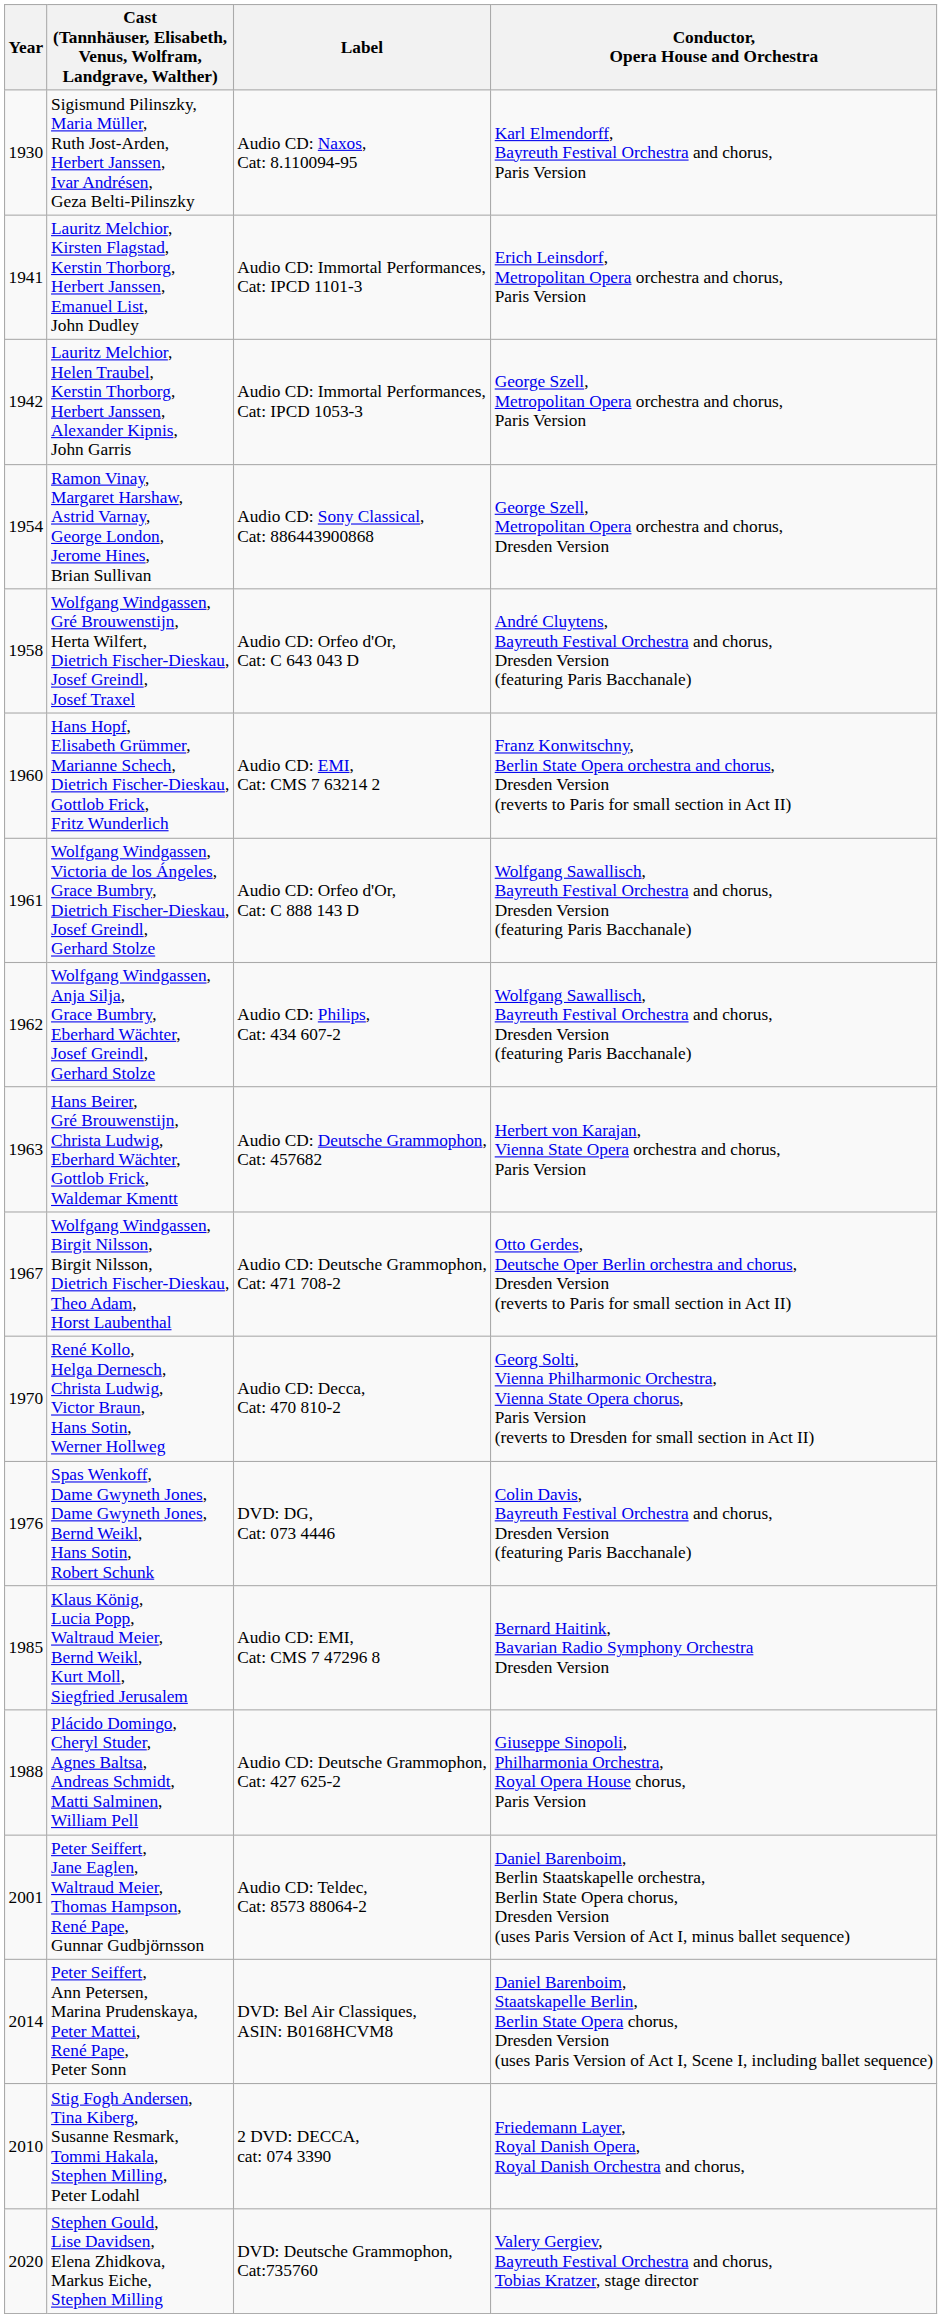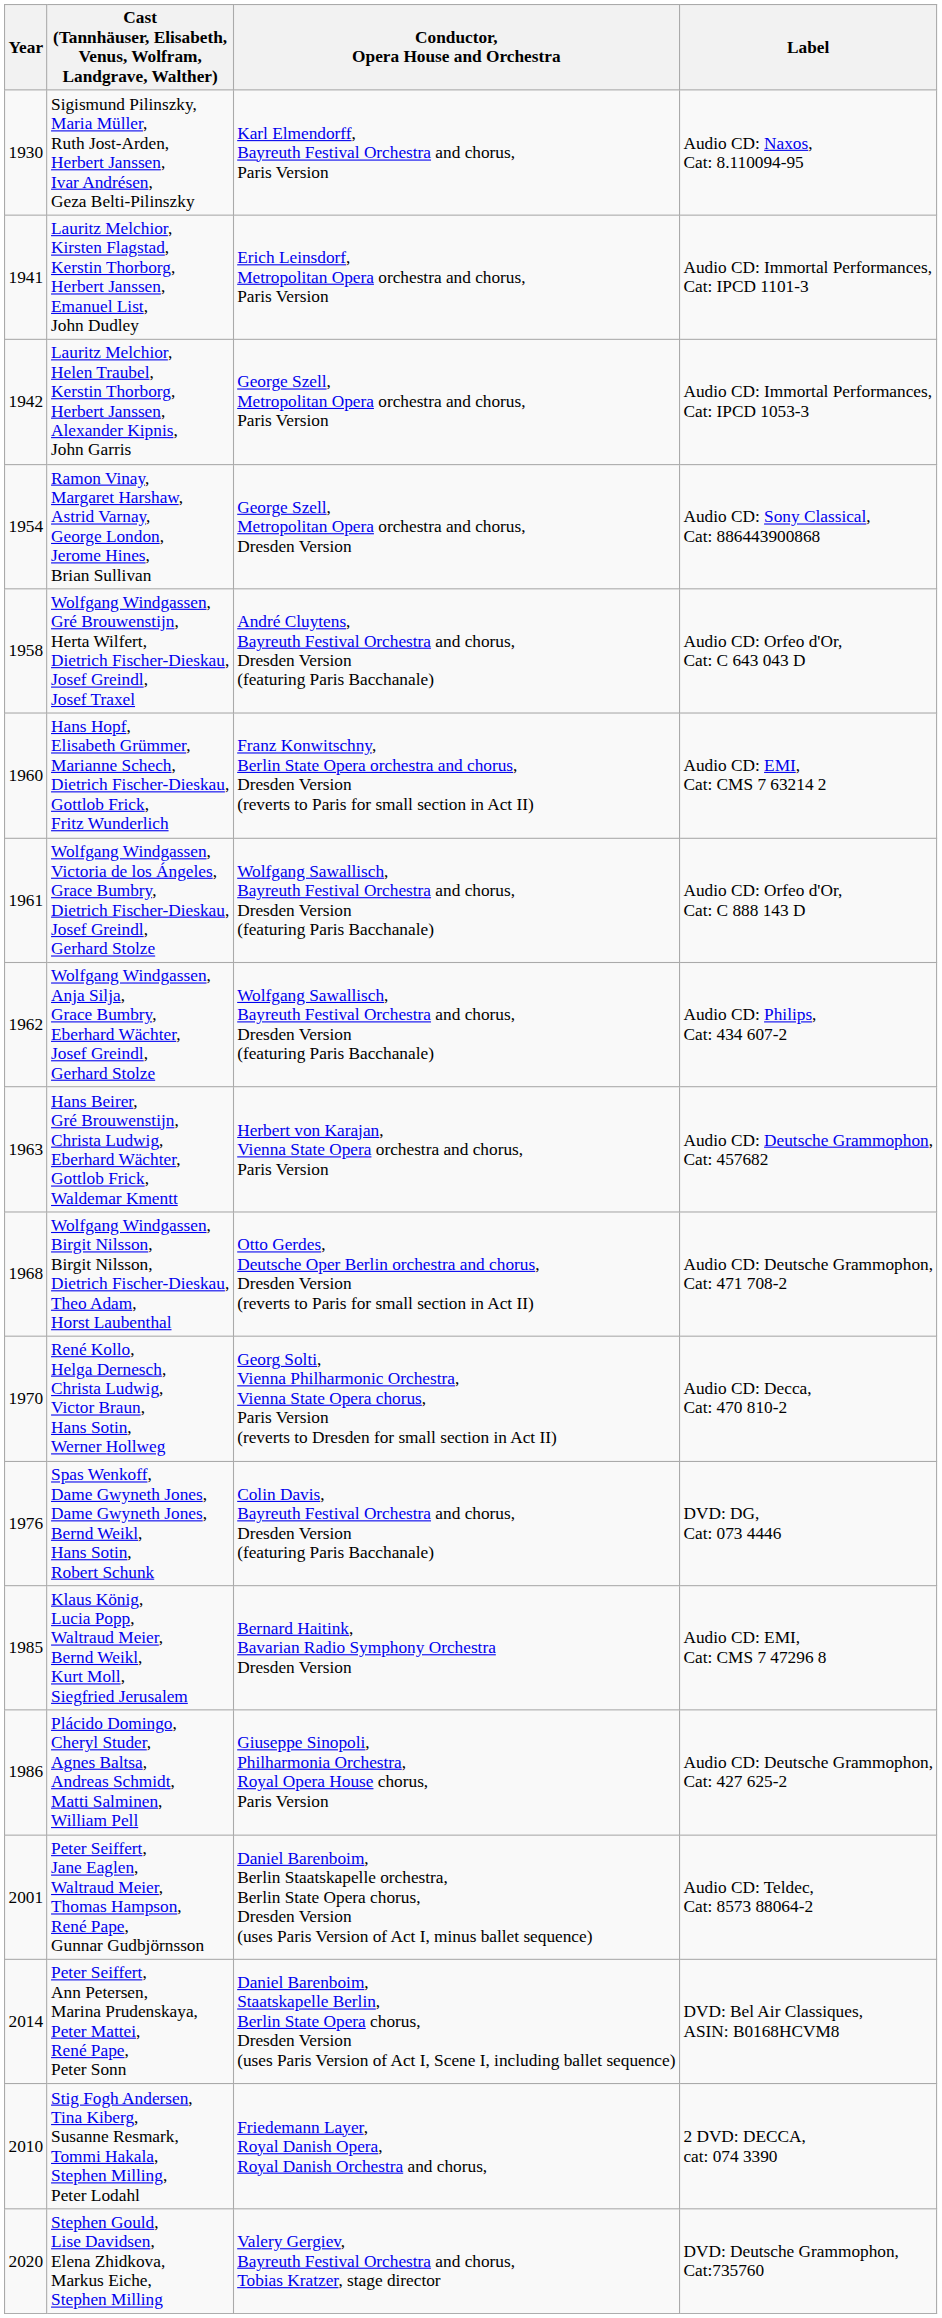columns swapped: (714, 47) <-> (362, 47)
(26, 1273) 1967 -> (26, 1273) 1968
(26, 1772) 1988 -> (26, 1772) 1986
